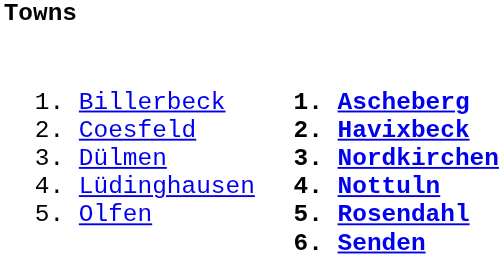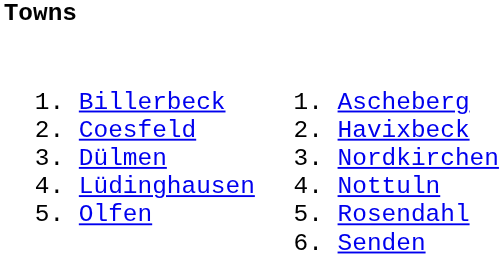(381, 173) bold -> (381, 173) normal
